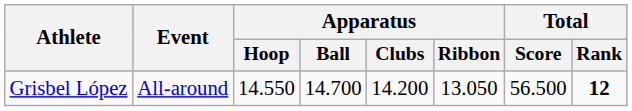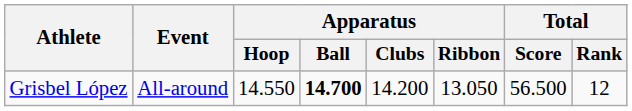(333, 88) normal -> (333, 88) bold
(599, 88) bold -> (599, 88) normal
